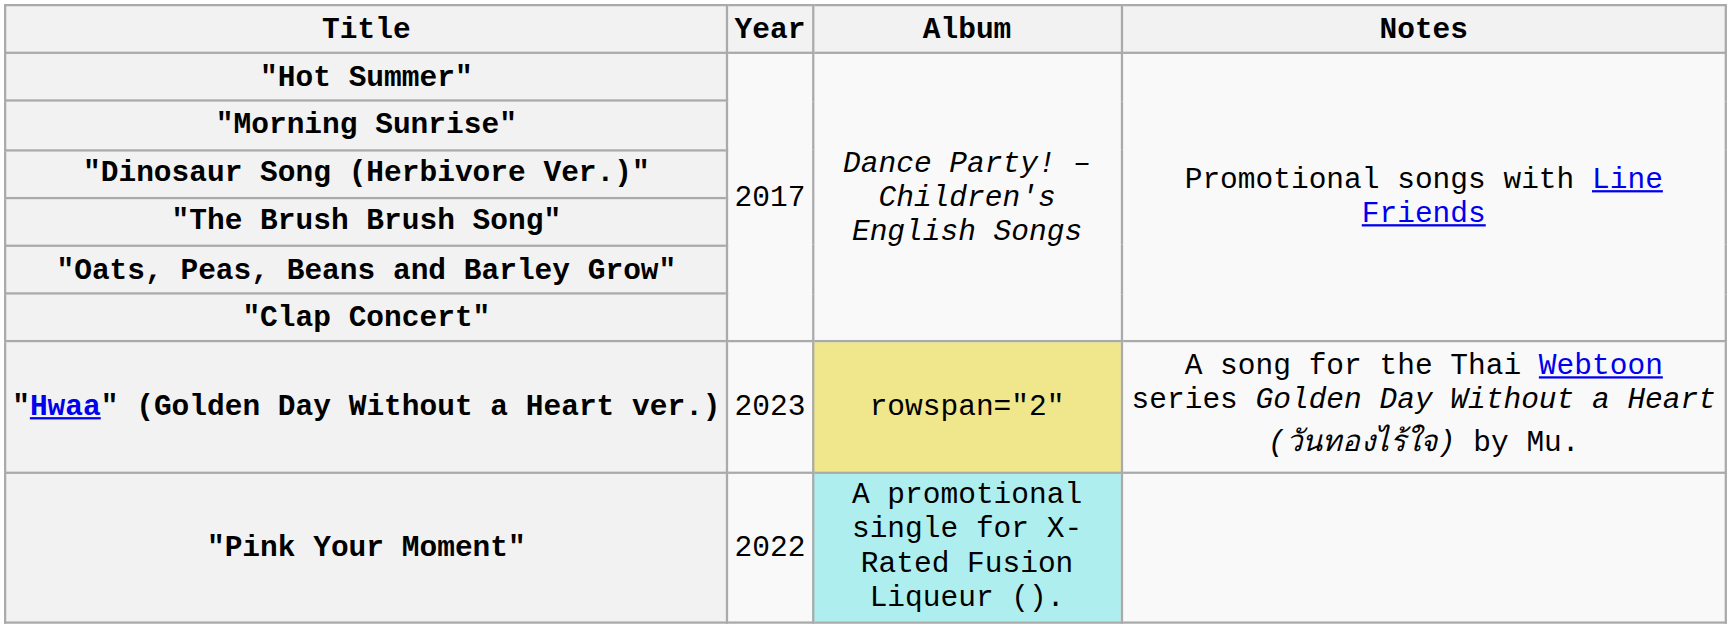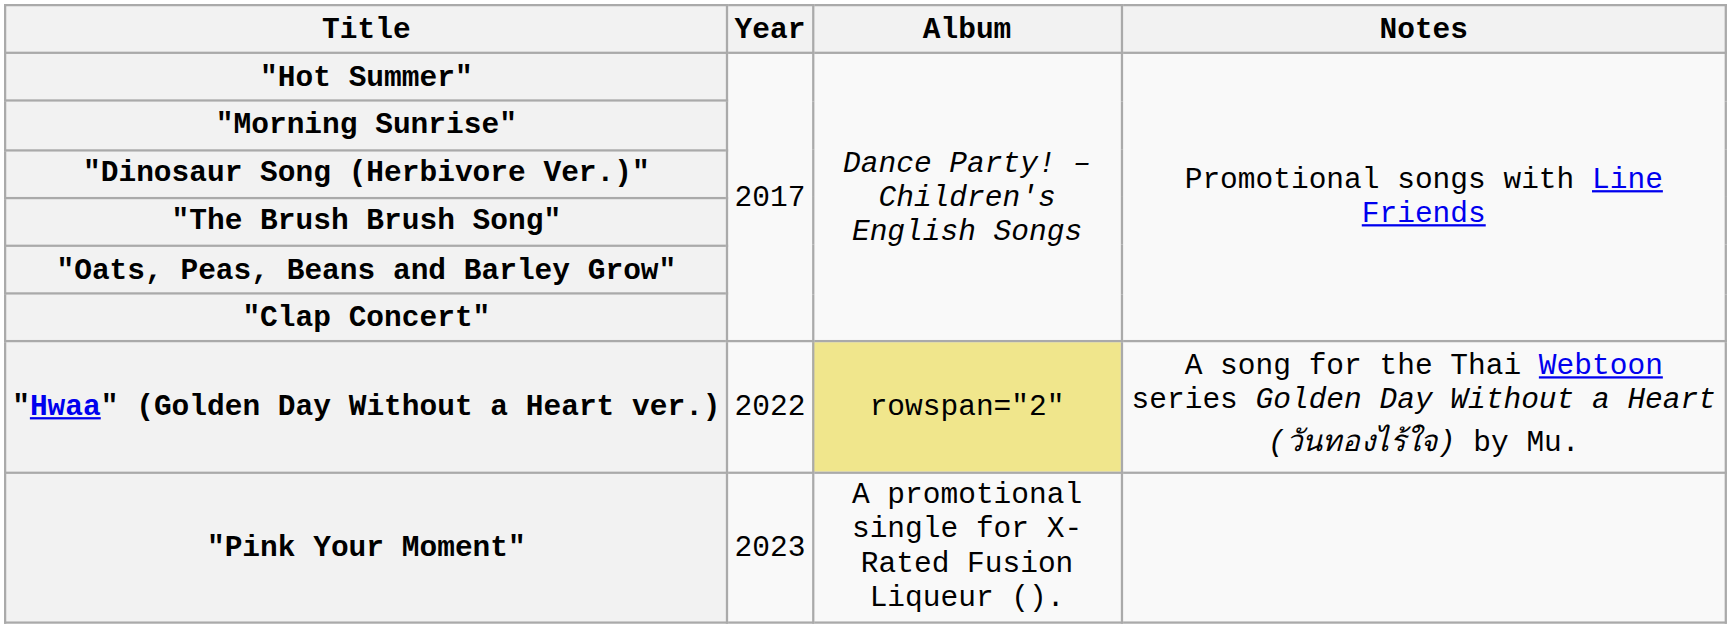(770, 407) 2023 -> (770, 407) 2022
(770, 547) 2022 -> (770, 547) 2023
(967, 547) paleturquoise background -> (967, 547) no background
